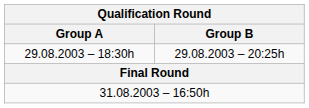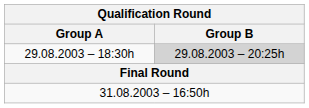(229, 53) no background -> (229, 53) lightgrey background
